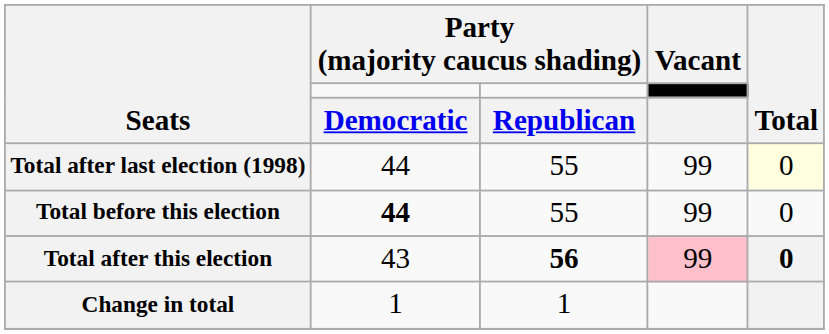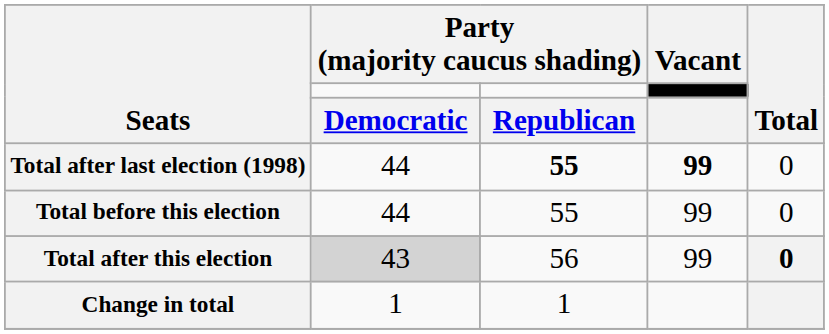(564, 166) normal -> (564, 166) bold
(698, 166) normal -> (698, 166) bold
(786, 166) lightyellow background -> (786, 166) no background
(396, 212) bold -> (396, 212) normal
(396, 258) no background -> (396, 258) lightgrey background
(564, 258) bold -> (564, 258) normal
(698, 258) pink background -> (698, 258) no background
